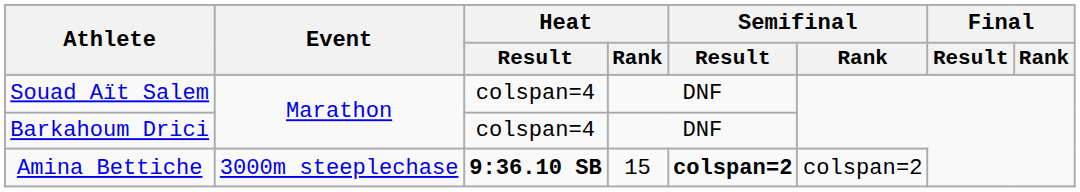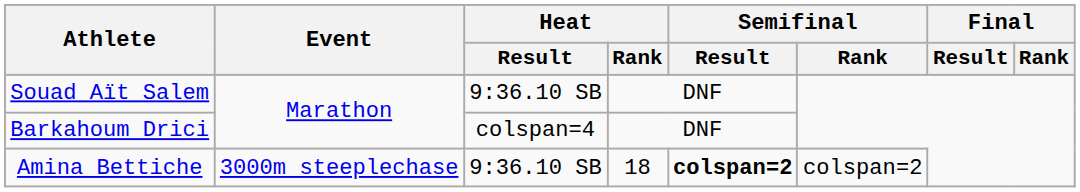(535, 93) colspan=4 -> (535, 93) 9:36.10 SB
(535, 168) bold -> (535, 168) normal
(637, 168) 15 -> (637, 168) 18
